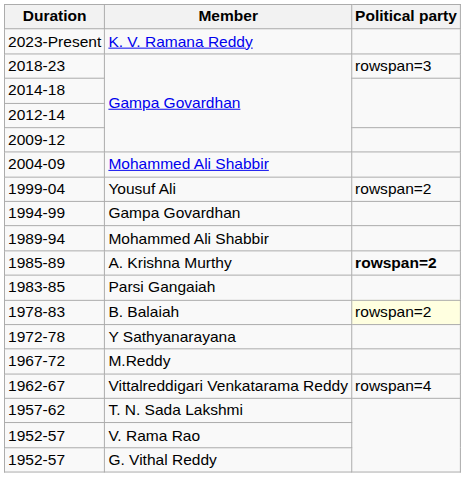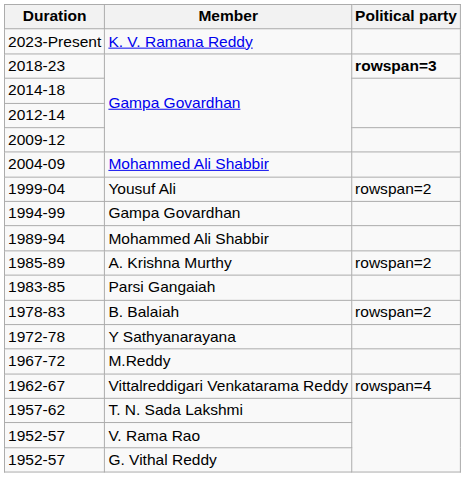(393, 66) normal -> (396, 66) bold
(396, 262) bold -> (393, 262) normal
(393, 312) lightyellow background -> (393, 312) no background
